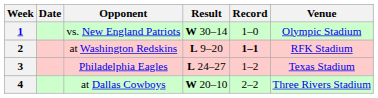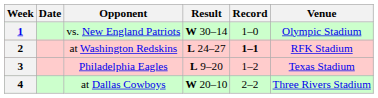(206, 48) L 9–20 -> (206, 48) L 24–27
(206, 66) L 24–27 -> (206, 66) L 9–20
